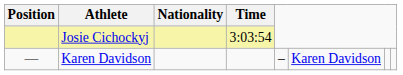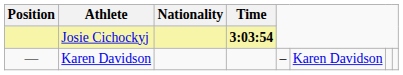(251, 37) normal -> (251, 37) bold
